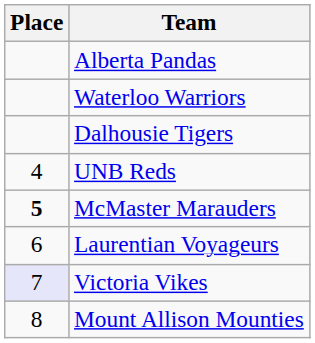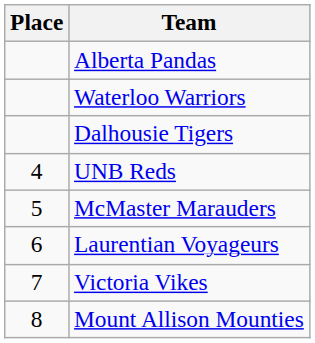(37, 208) bold -> (37, 208) normal
(37, 282) lavender background -> (37, 282) no background
